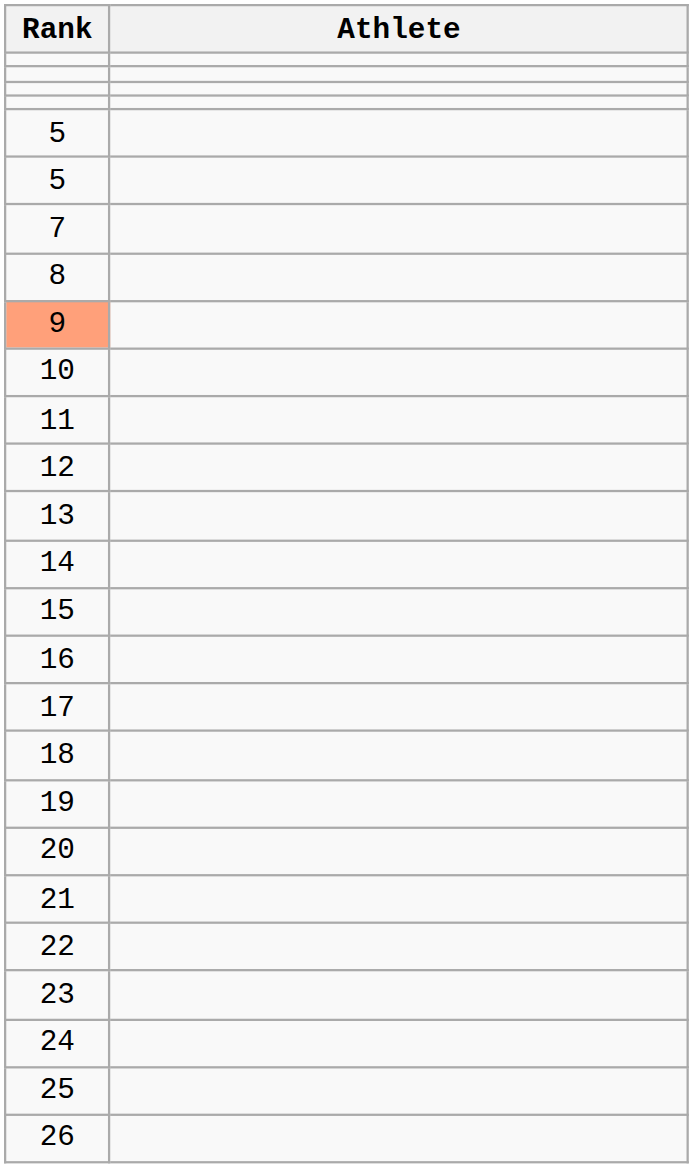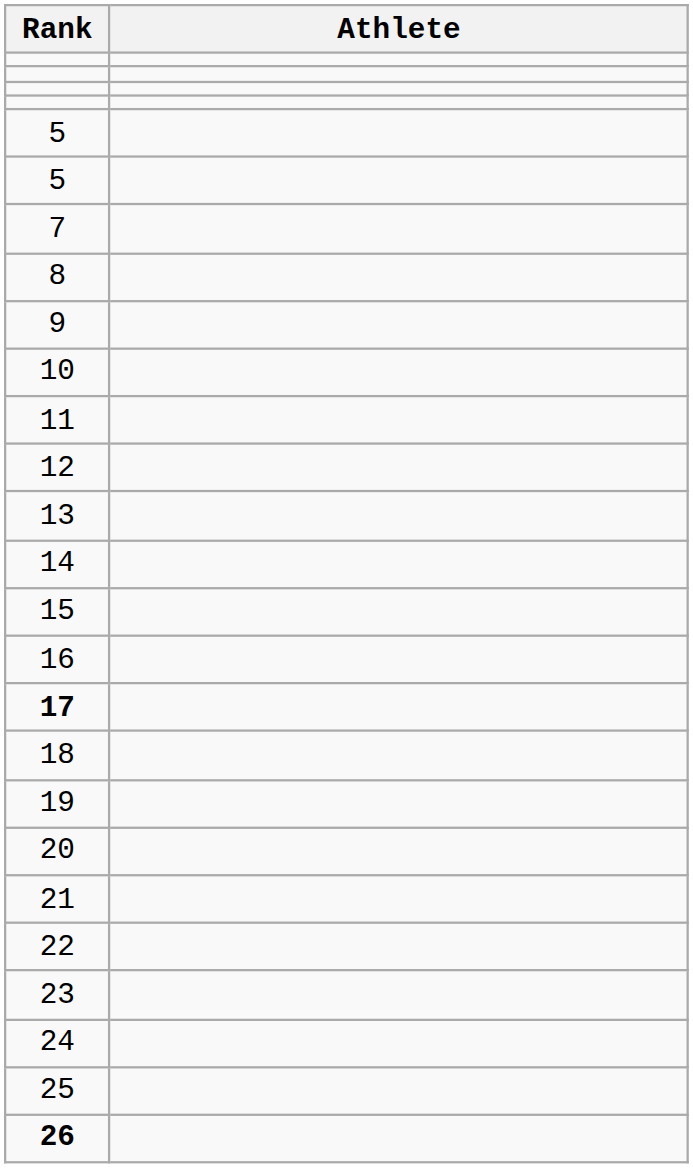(57, 324) lightsalmon background -> (57, 324) no background
(57, 707) normal -> (57, 707) bold
(57, 1138) normal -> (57, 1138) bold
